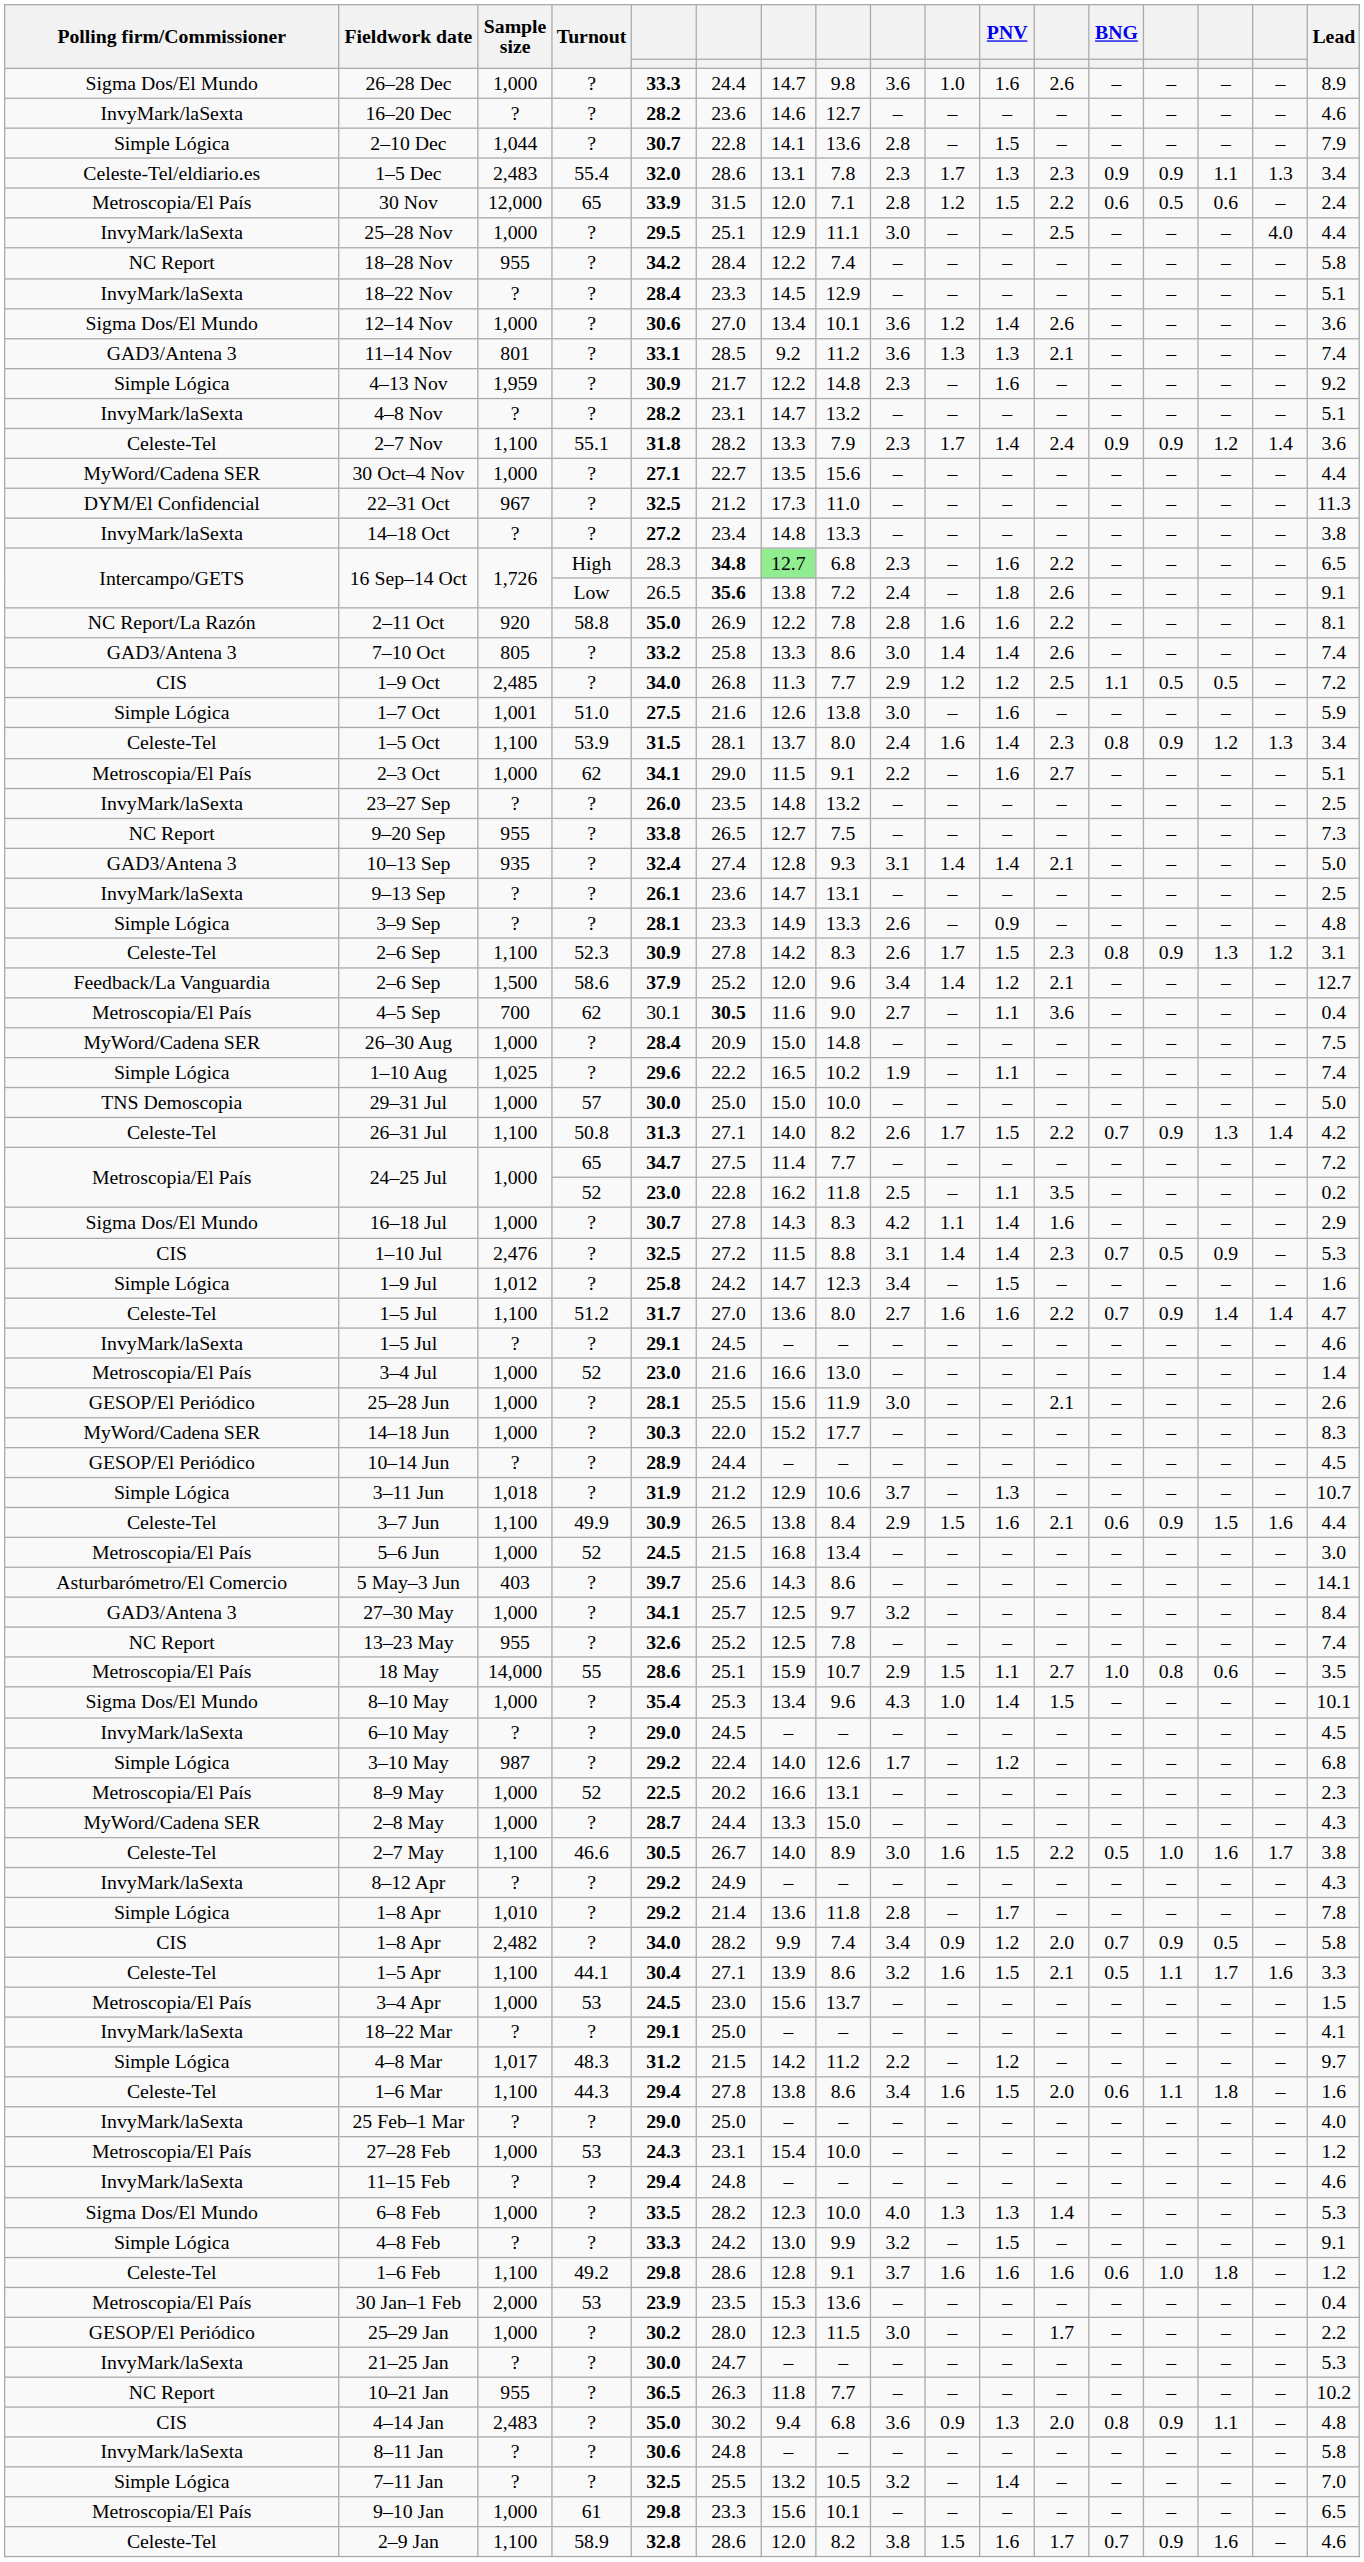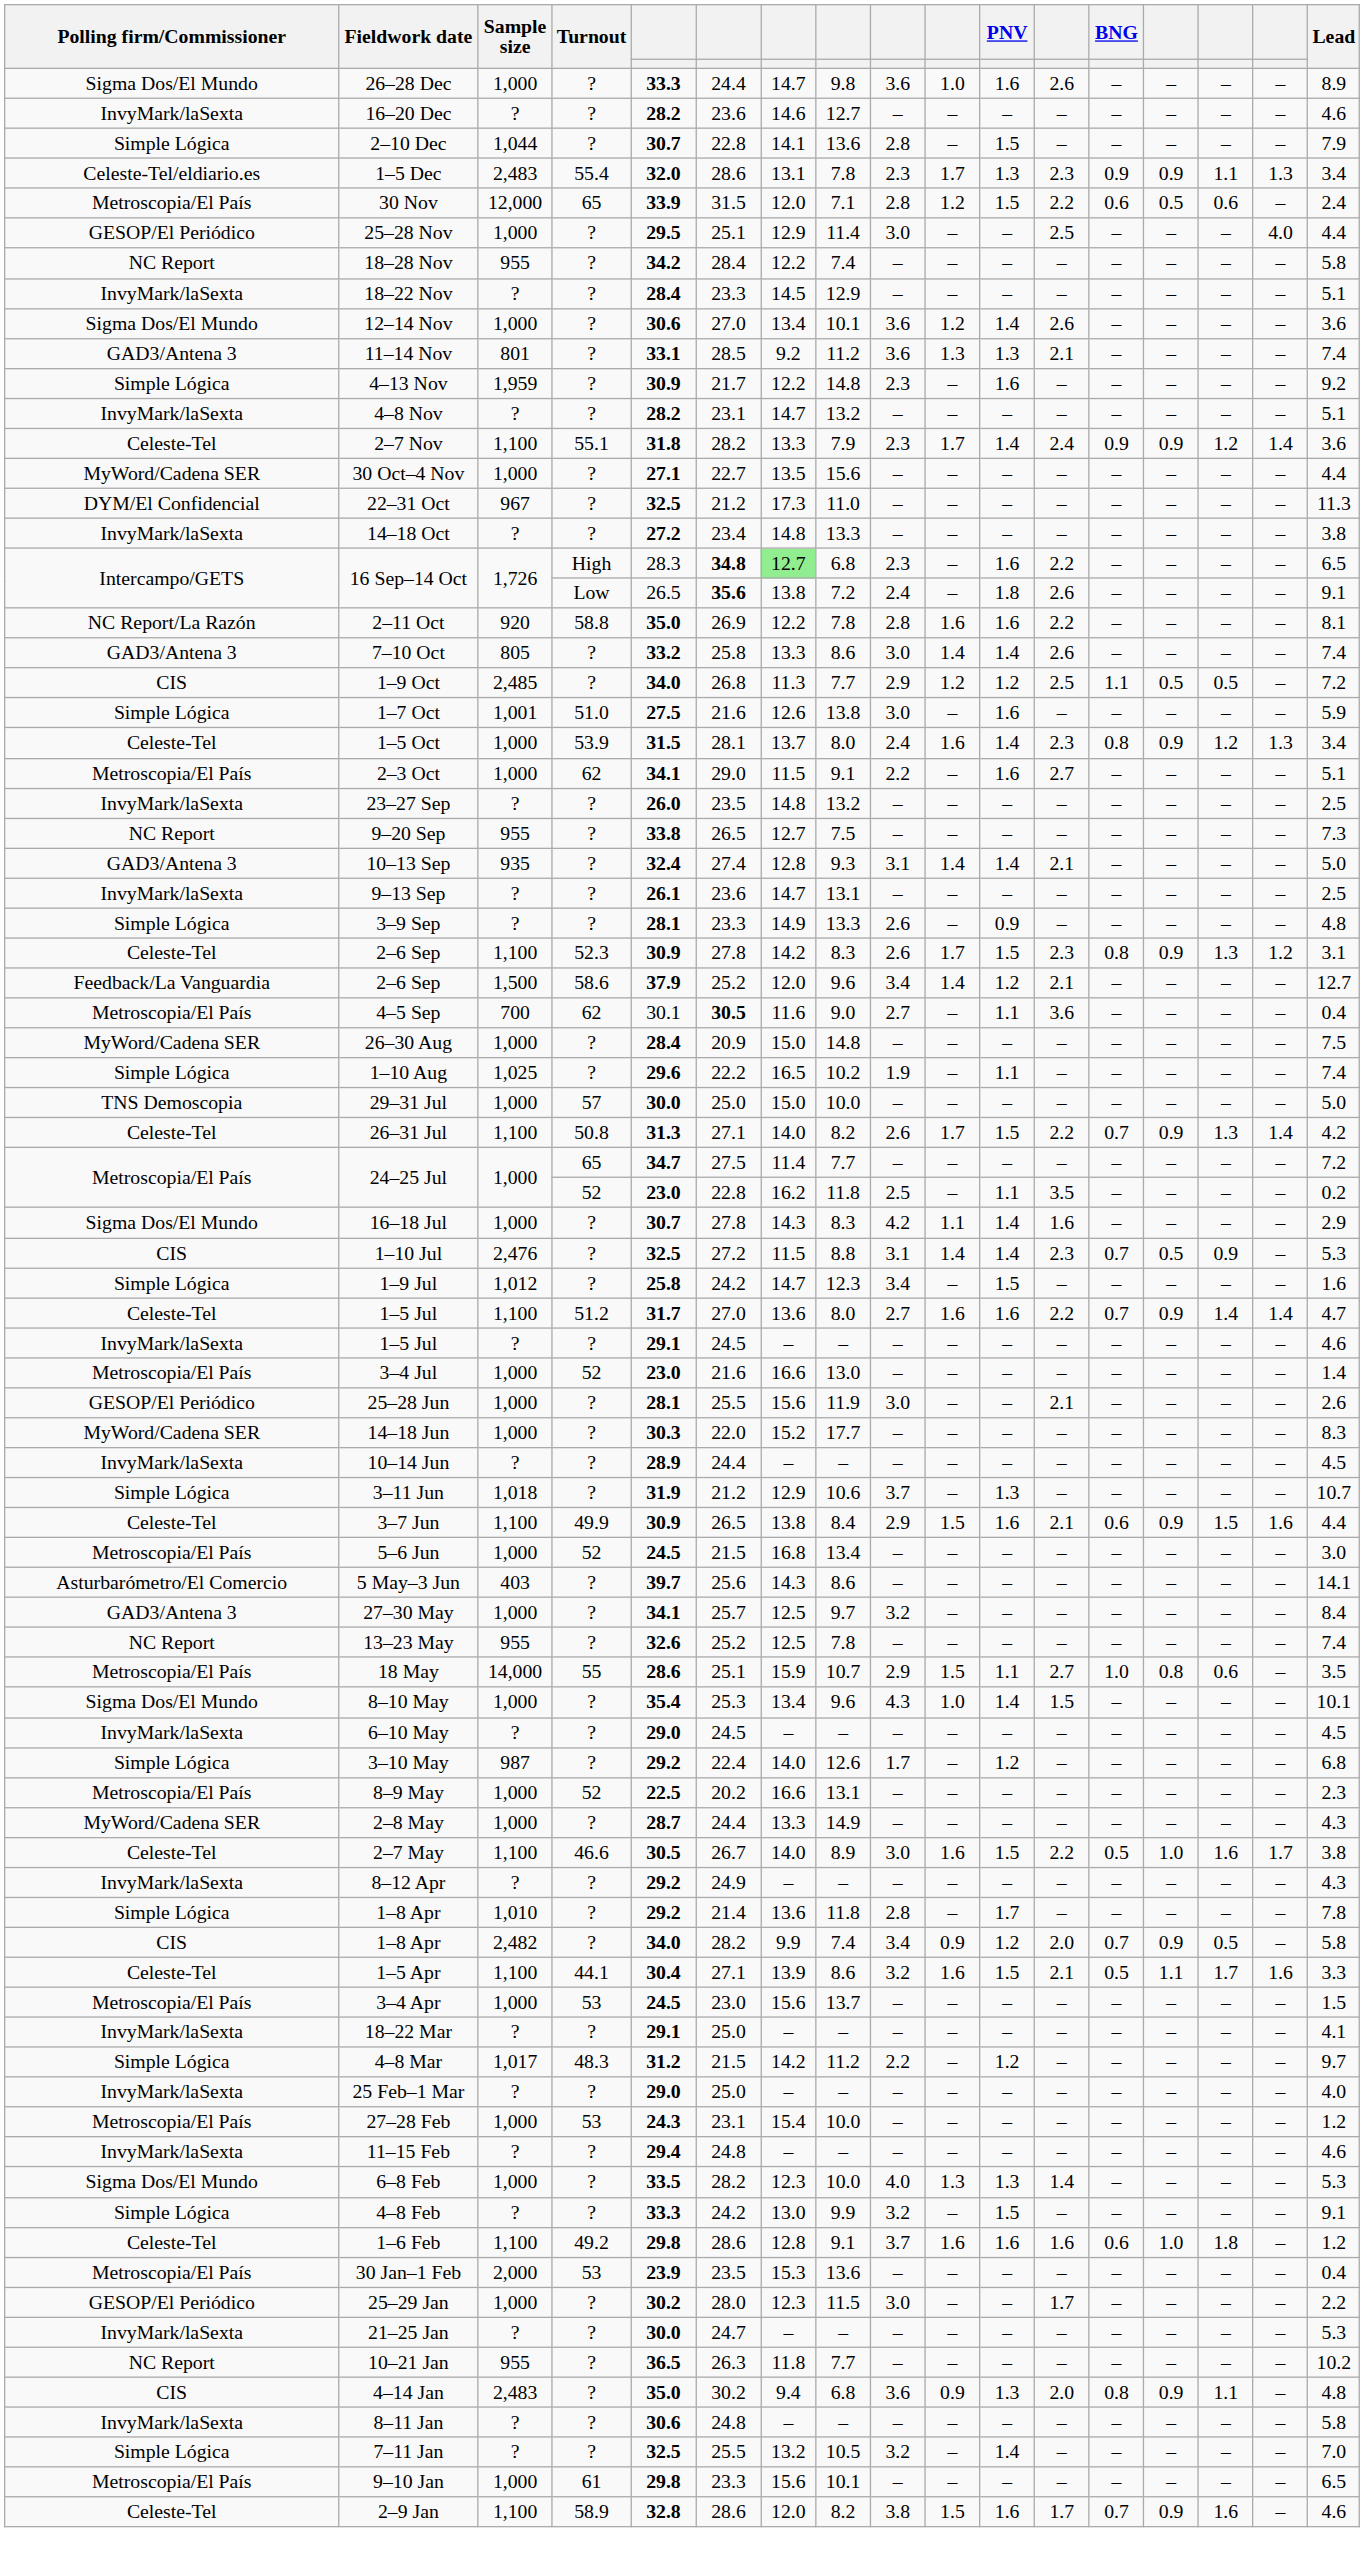(172, 233) InvyMark/laSexta -> (172, 233) GESOP/El Periódico
(843, 233) 11.1 -> (843, 233) 11.4
(515, 743) 1,100 -> (515, 743) 1,000
(172, 1462) GESOP/El Periódico -> (172, 1462) InvyMark/laSexta
(843, 1822) 15.0 -> (843, 1822) 14.9
- row: (408, 2092)
